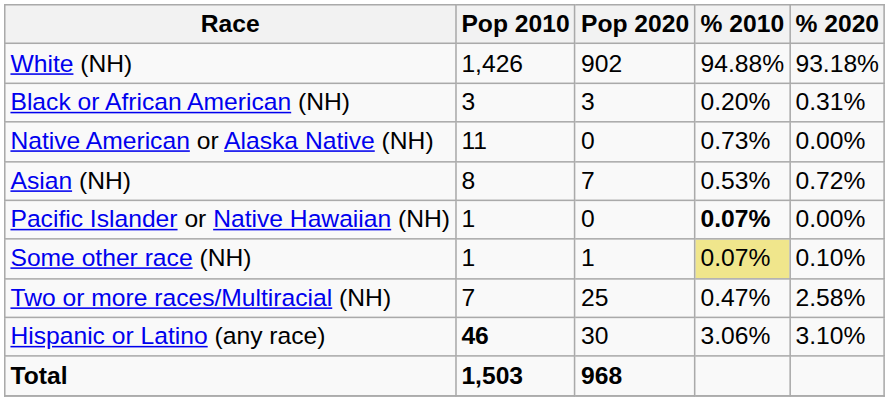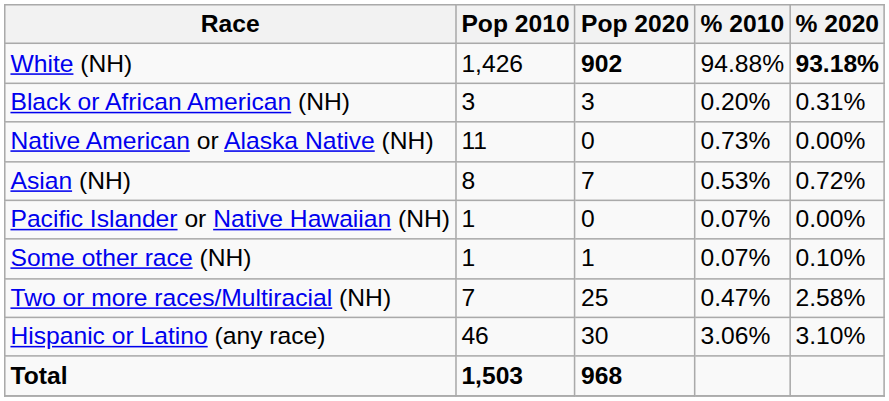(602, 63) normal -> (602, 63) bold
(837, 63) normal -> (837, 63) bold
(735, 219) bold -> (735, 219) normal
(735, 258) khaki background -> (735, 258) no background
(475, 336) bold -> (475, 336) normal
